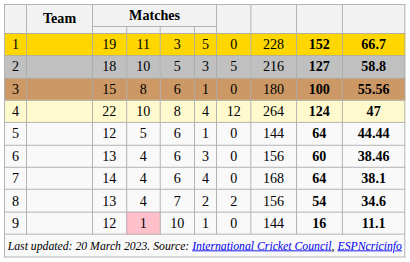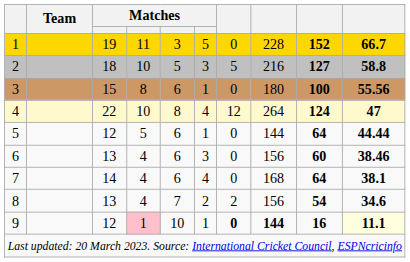(234, 223) normal -> (234, 223) bold
(274, 223) normal -> (274, 223) bold
(374, 223) no background -> (374, 223) lightyellow background
